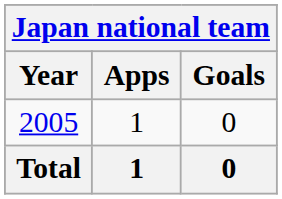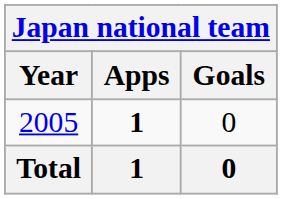(137, 121) normal -> (137, 121) bold
